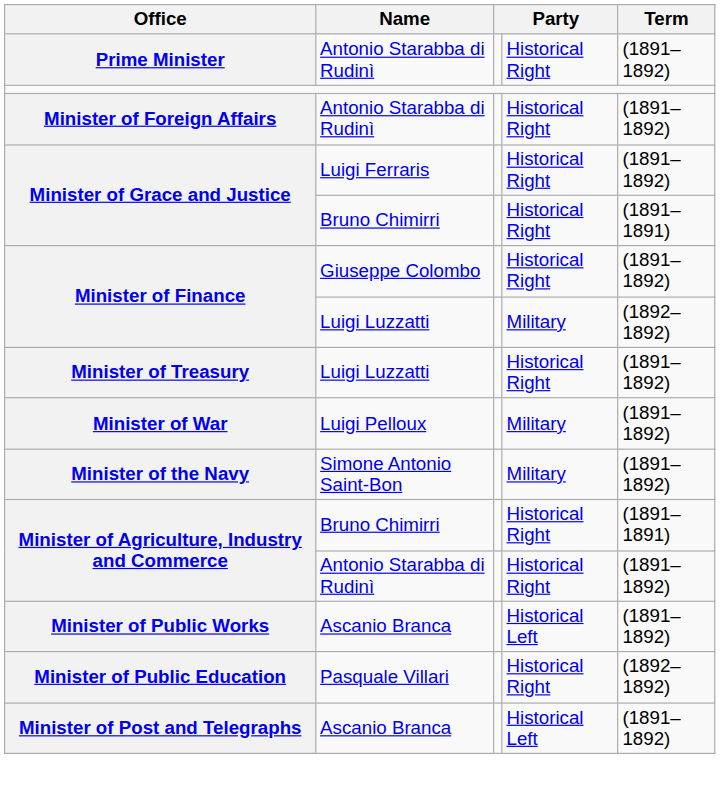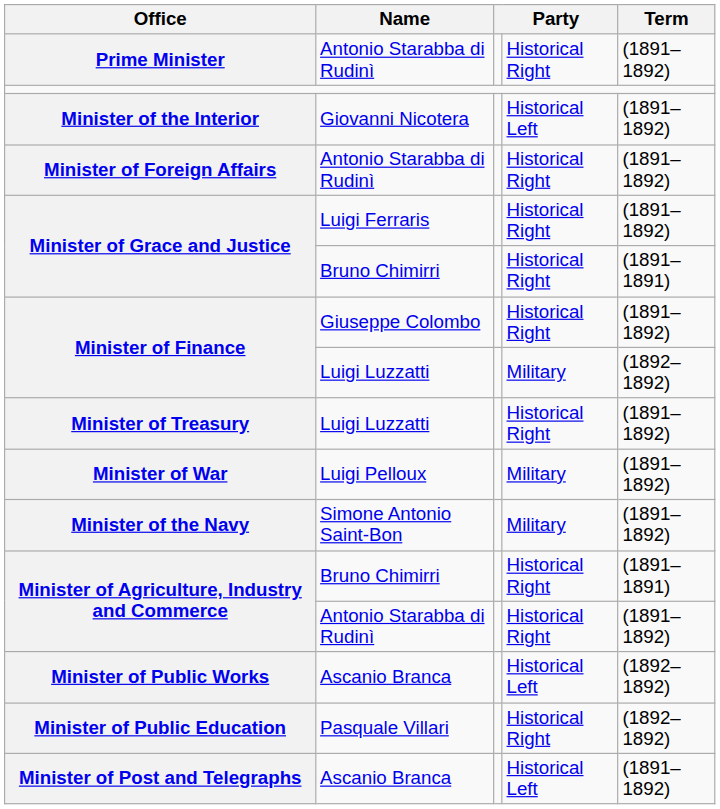+ row: (160, 118)
(652, 626) (1891–1892) -> (652, 677) (1892–1892)
